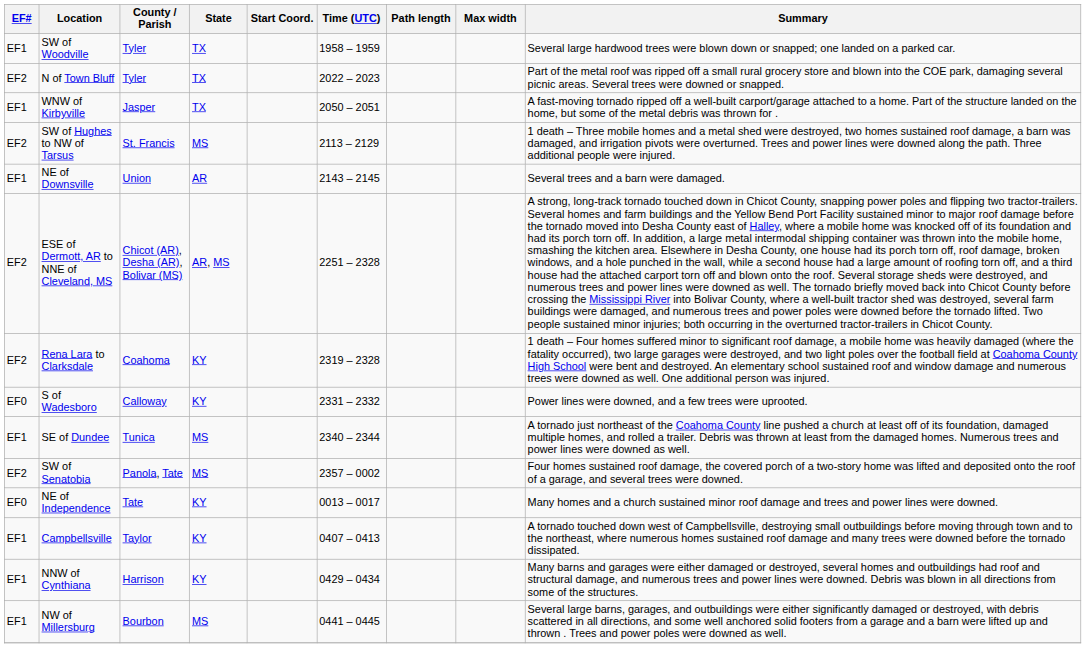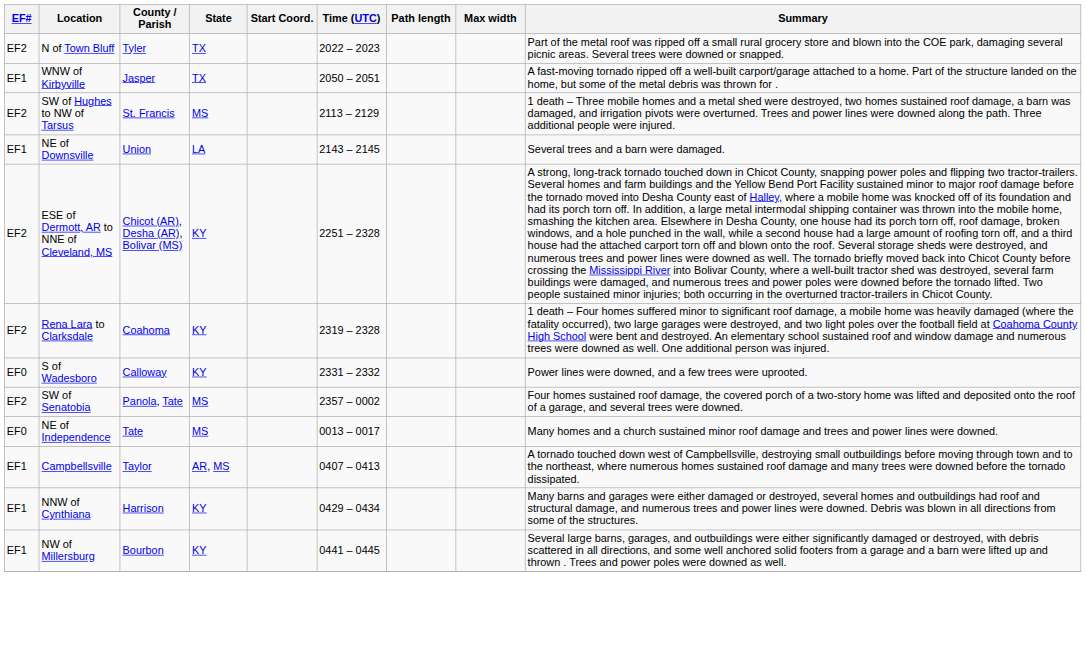- row: (65, 48)
(200, 178) AR -> (199, 149) LA
(211, 263) AR, MS -> (199, 234) KY
- row: (75, 437)
(199, 502) KY -> (200, 431) MS
(199, 538) KY -> (211, 467) AR, MS
(200, 621) MS -> (199, 550) KY
